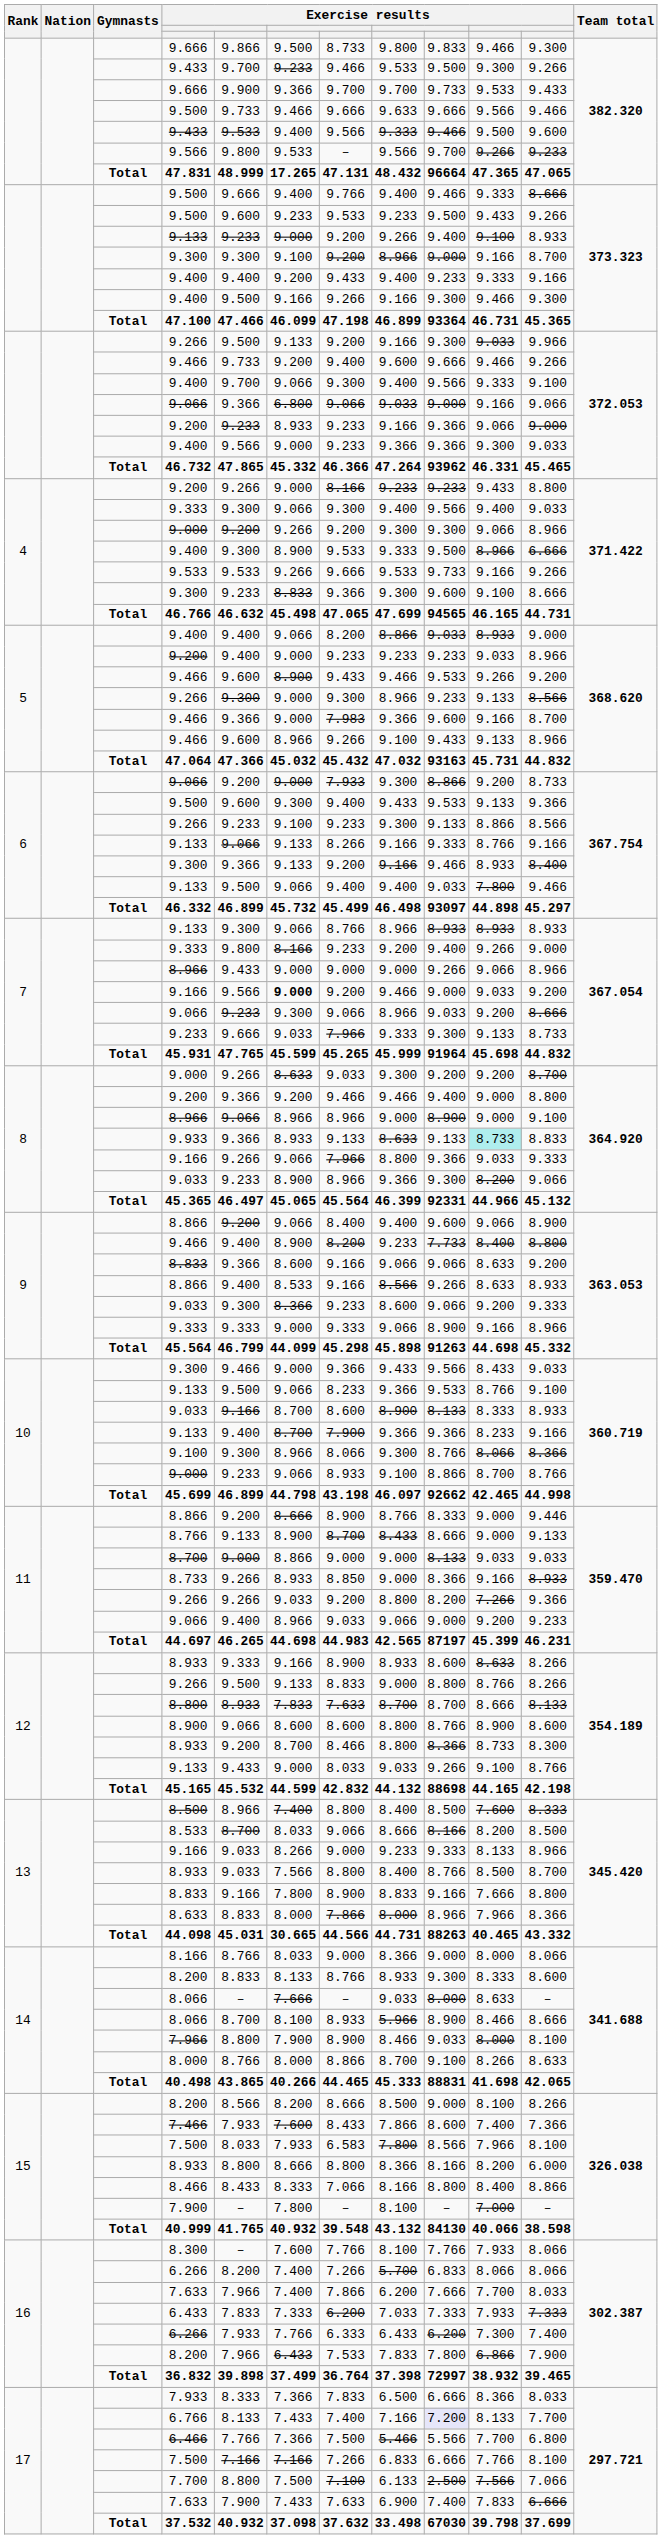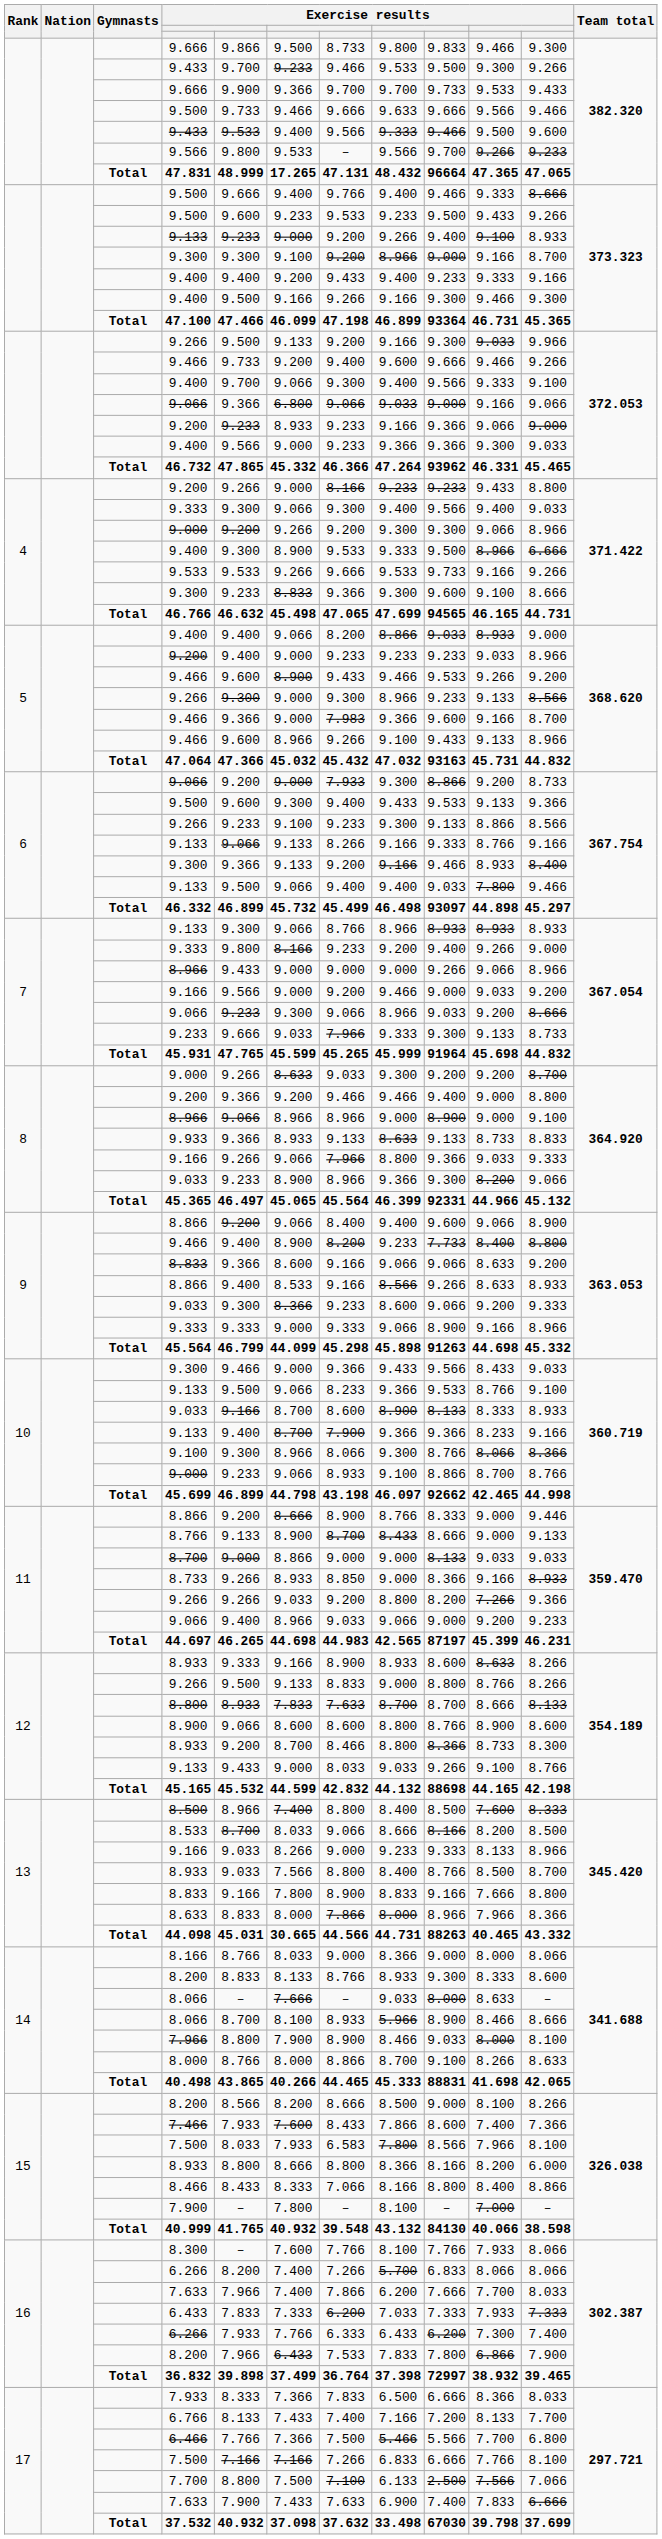(293, 992) bold -> (293, 992) normal
(495, 1139) paleturquoise background -> (495, 1139) no background
(447, 2418) lavender background -> (447, 2418) no background
